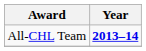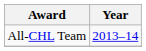(115, 35) bold -> (115, 35) normal
